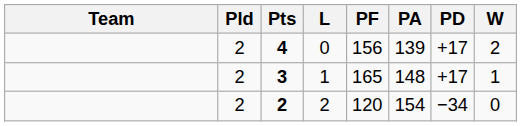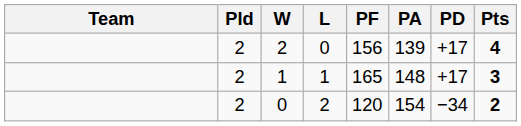columns swapped: (495, 18) <-> (282, 18)
